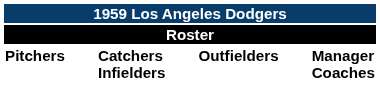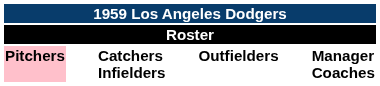(35, 56) no background -> (35, 56) pink background
